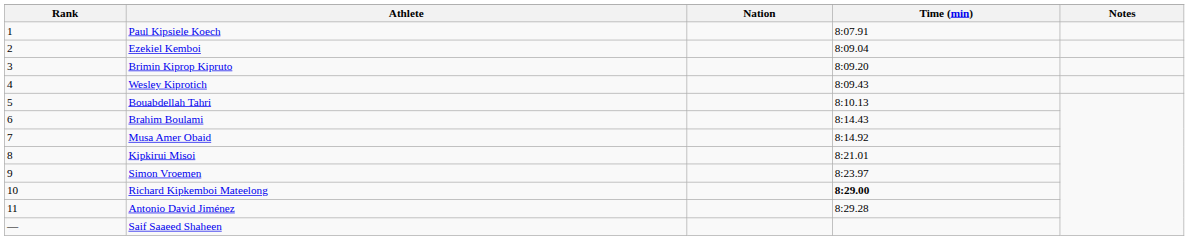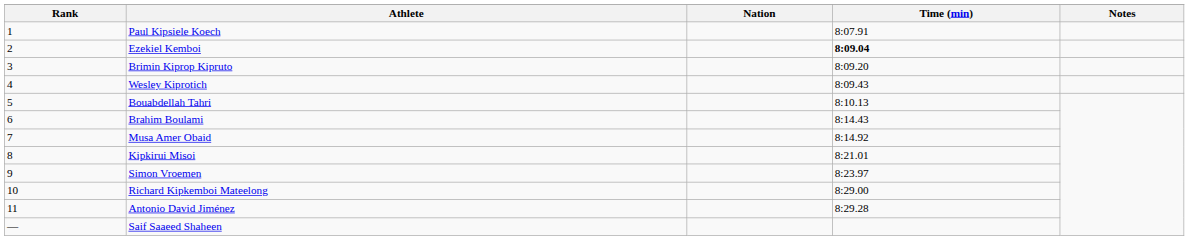(852, 48) normal -> (852, 48) bold
(852, 191) bold -> (852, 191) normal
